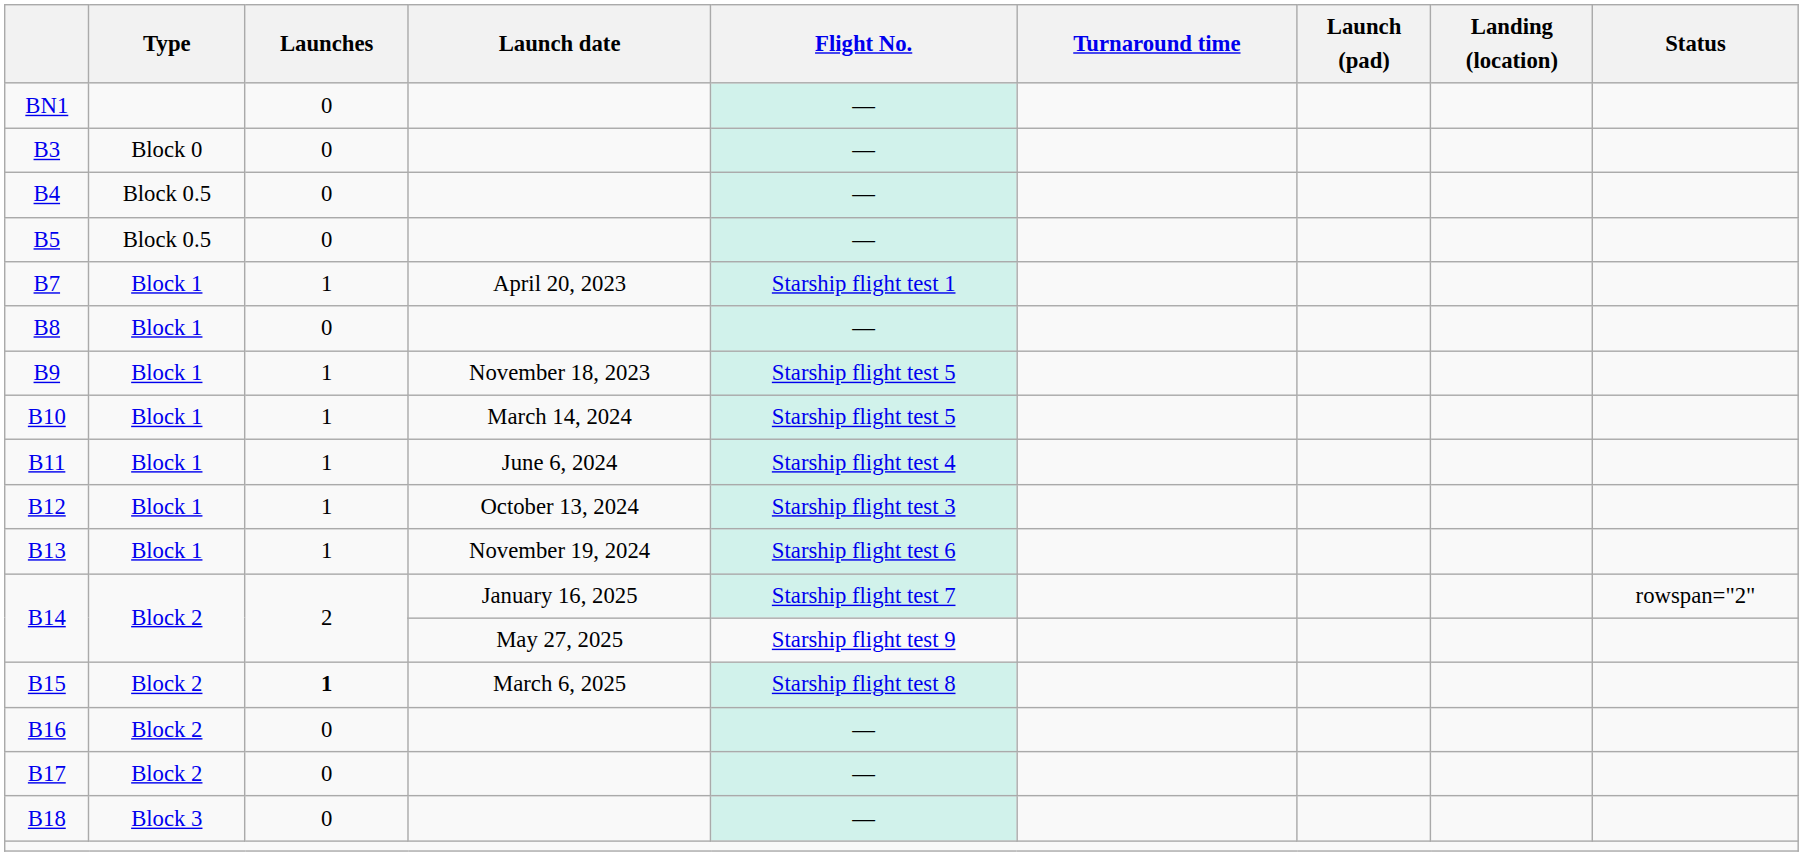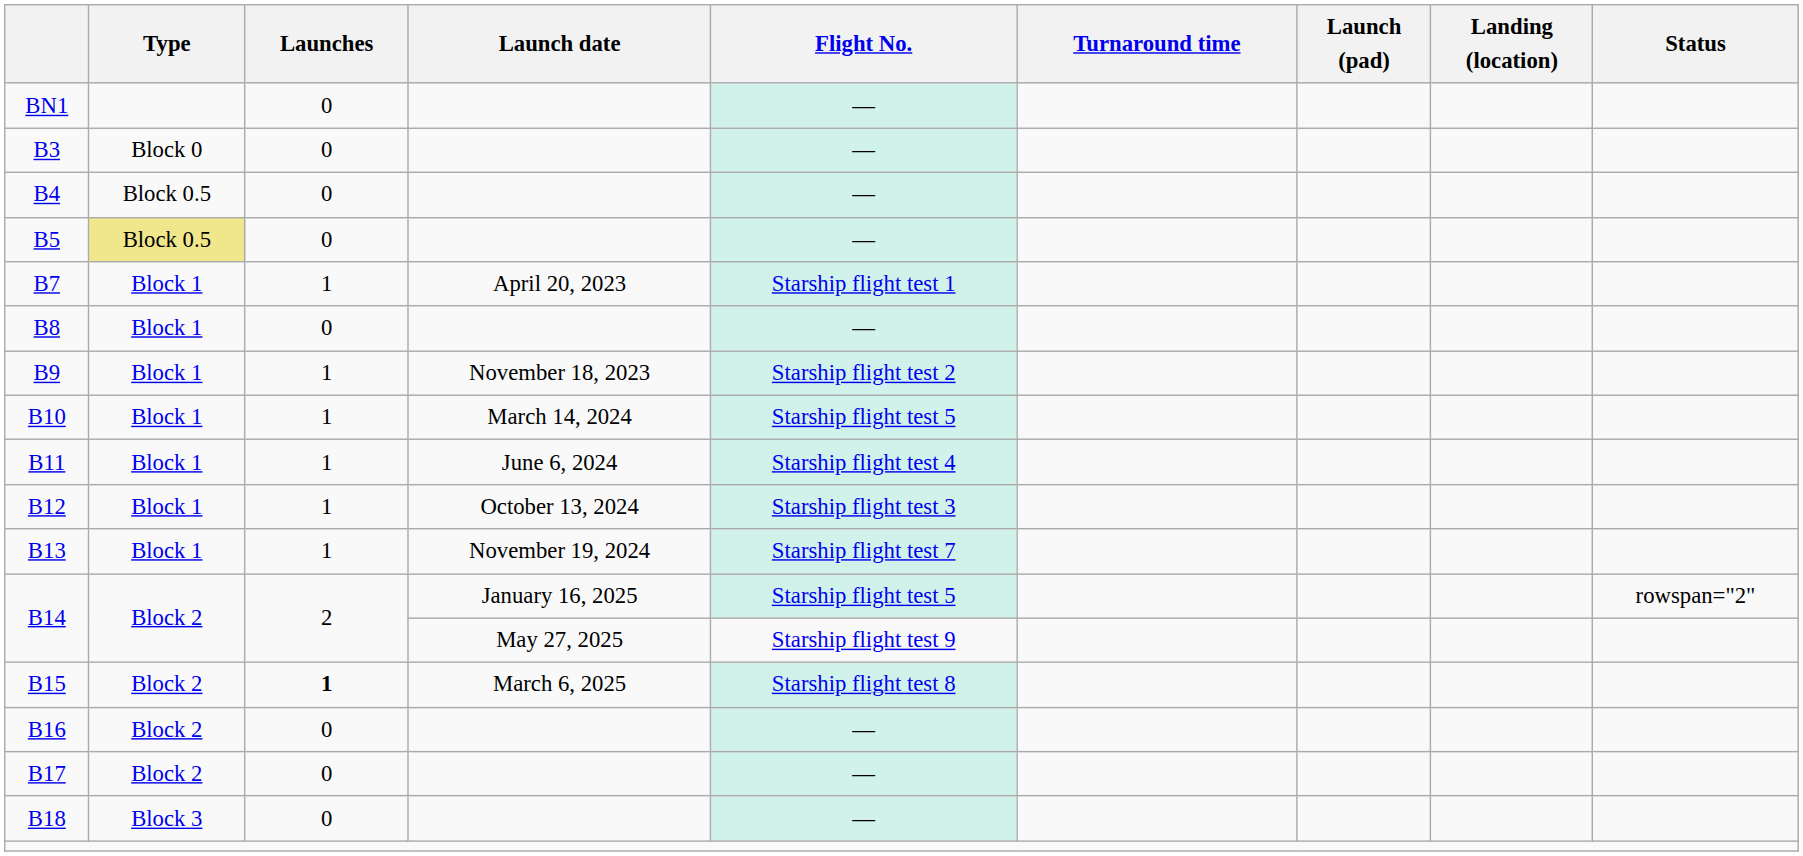(167, 239) no background -> (167, 239) khaki background
(864, 372) Starship flight test 5 -> (864, 372) Starship flight test 2
(864, 550) Starship flight test 6 -> (864, 550) Starship flight test 7
(864, 595) Starship flight test 7 -> (864, 595) Starship flight test 5
